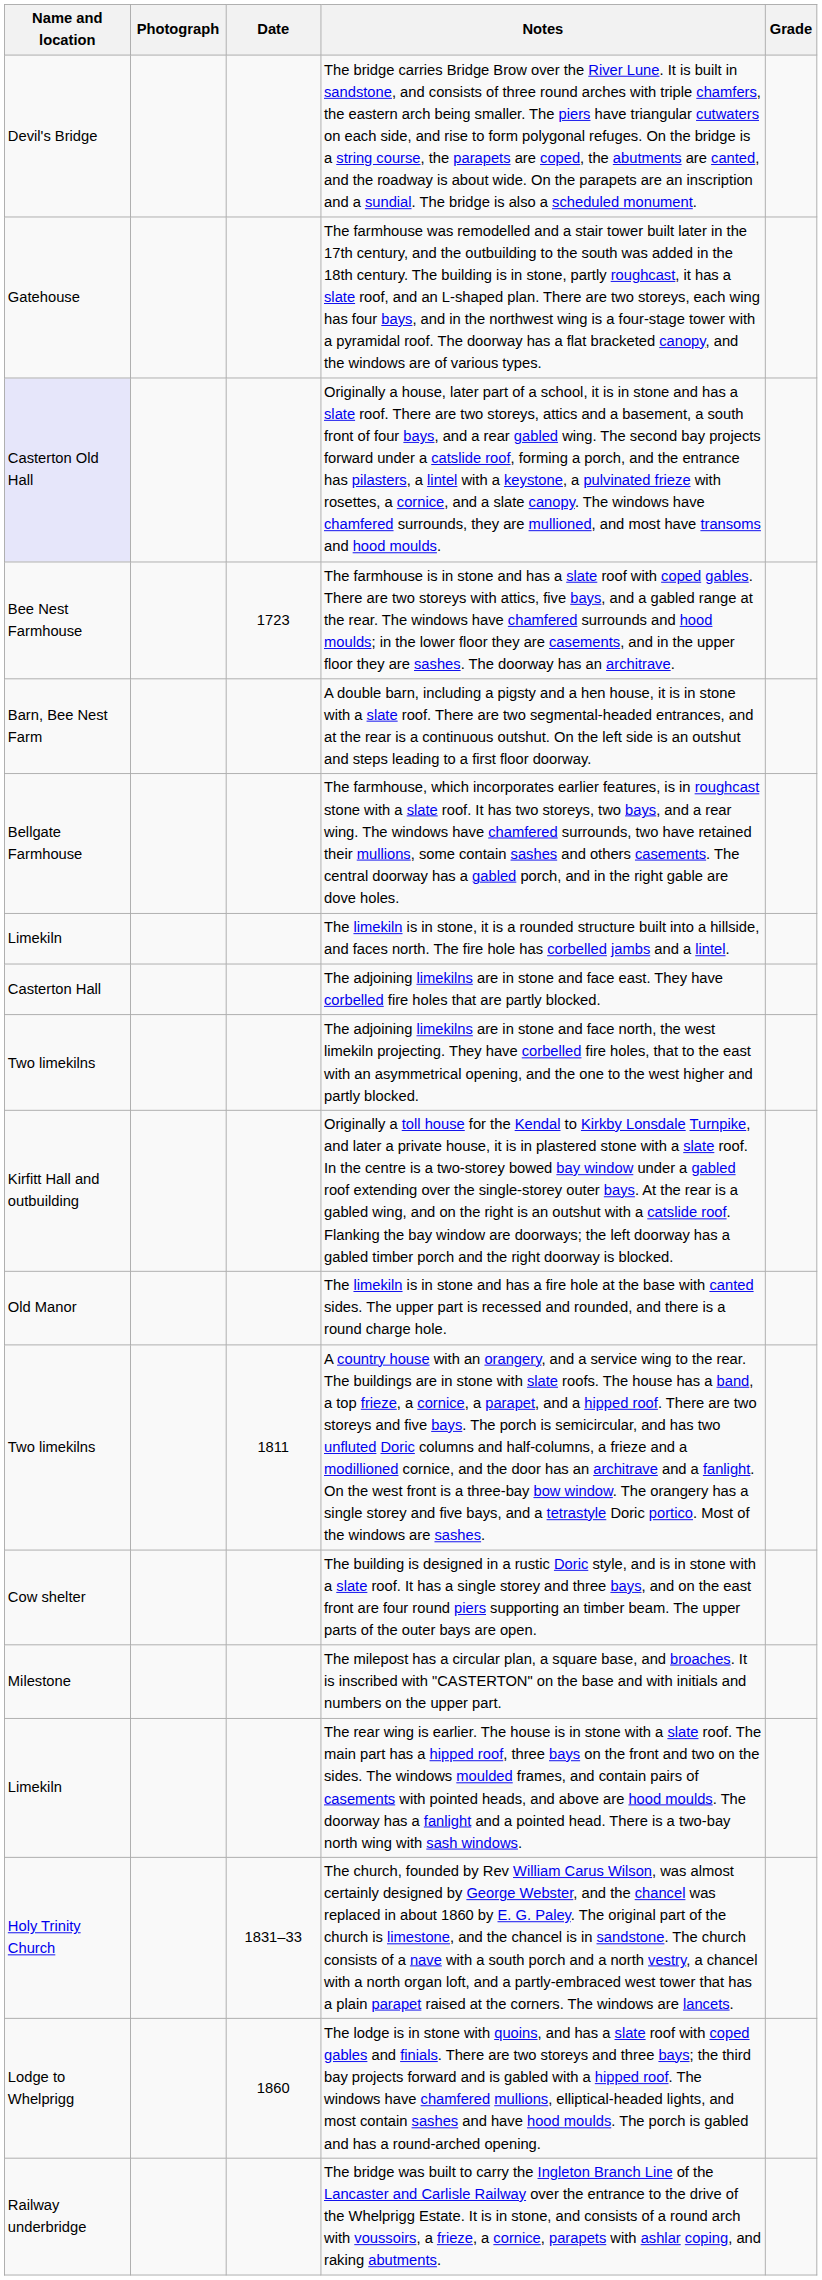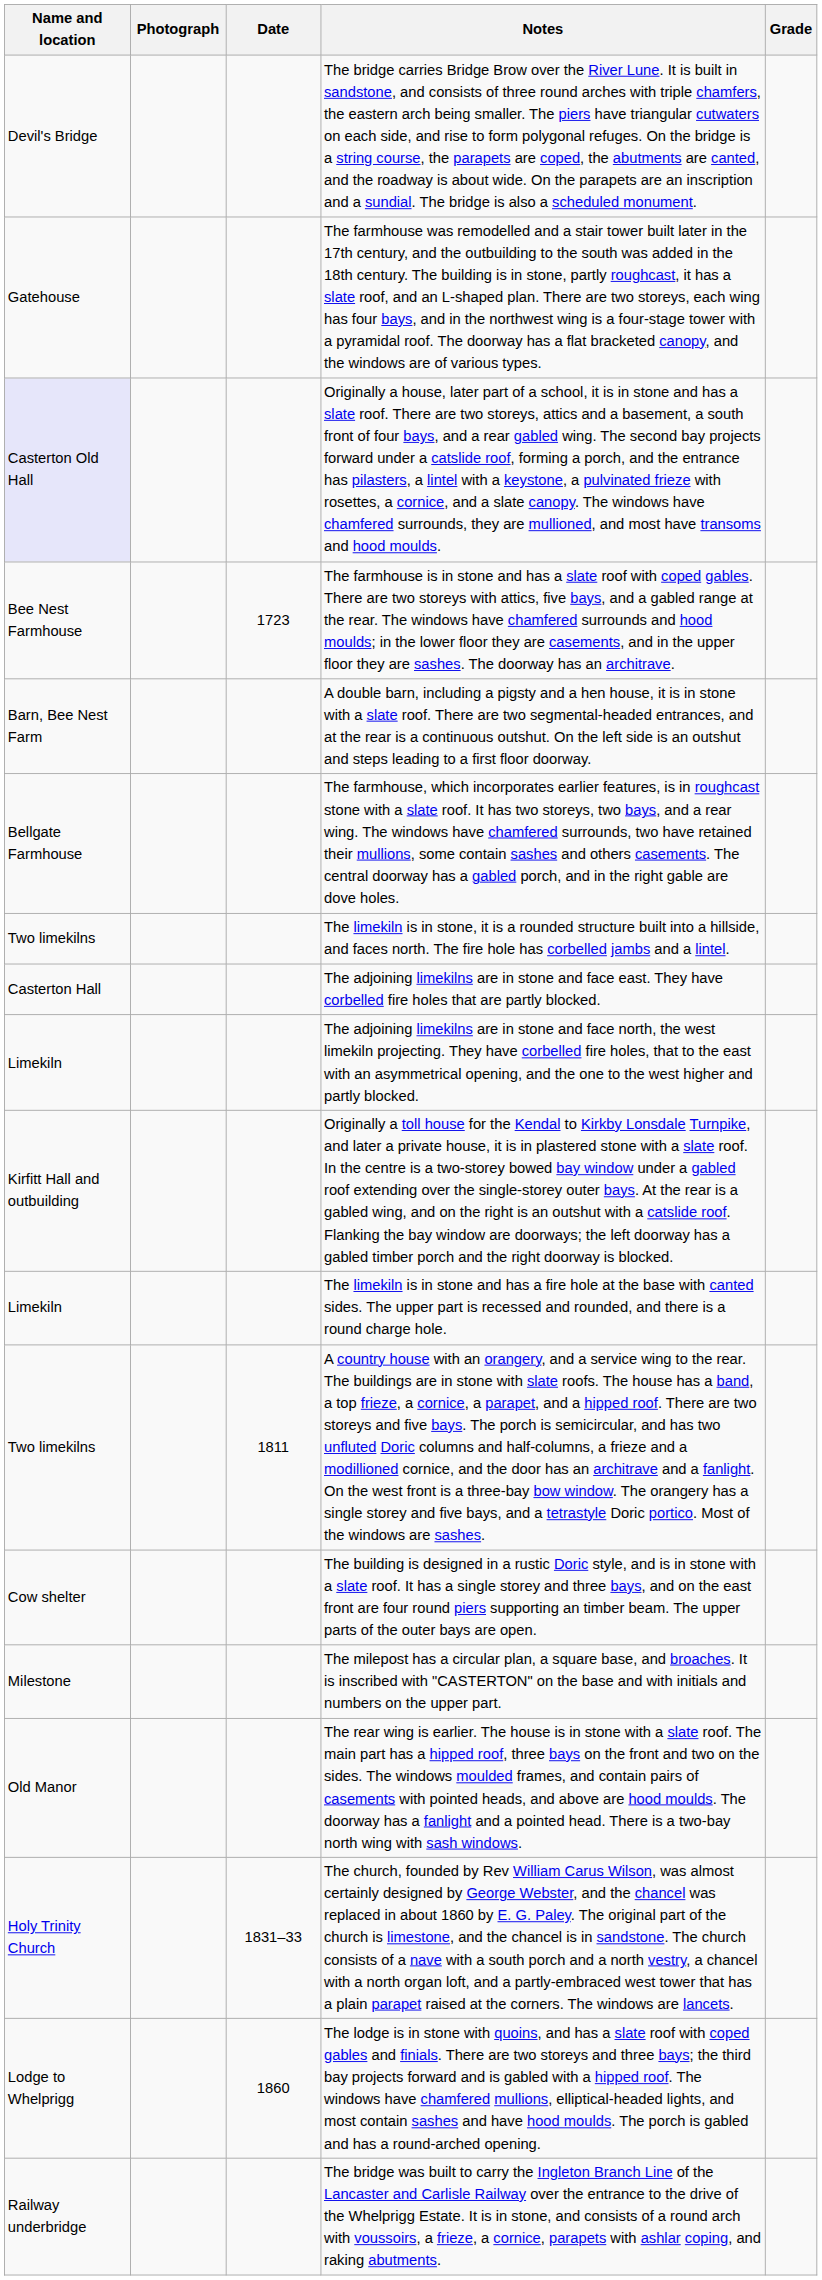(35, 938) Limekiln -> (52, 938) Two limekilns
(52, 1062) Two limekilns -> (35, 1062) Limekiln
(42, 1307) Old Manor -> (35, 1307) Limekiln
(35, 1787) Limekiln -> (42, 1787) Old Manor
